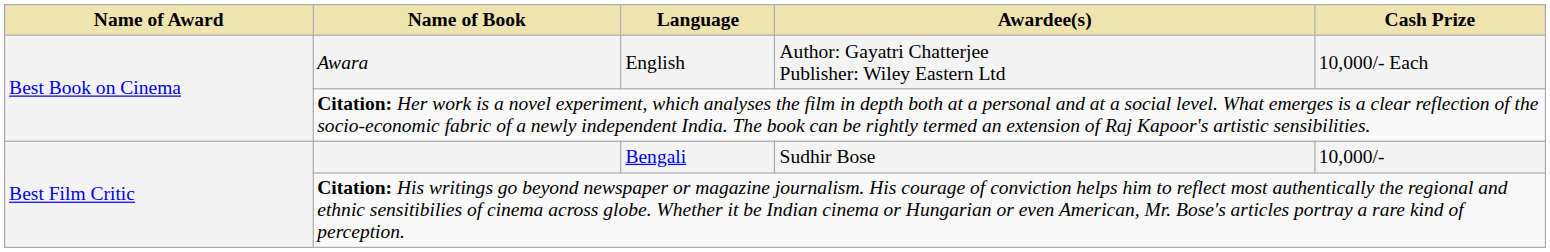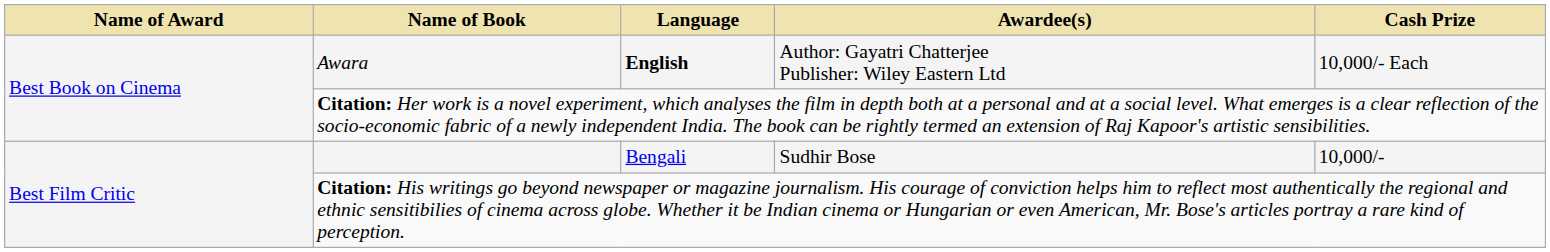(655, 61) normal -> (657, 61) bold
